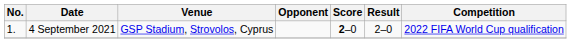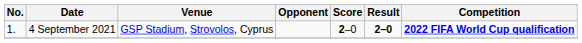(383, 29) normal -> (383, 29) bold
(484, 29) normal -> (489, 29) bold
